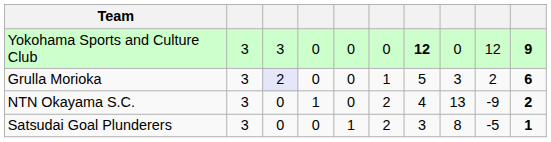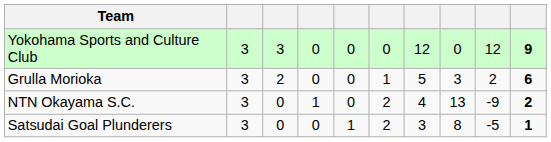(422, 48) bold -> (422, 48) normal
(280, 79) lavender background -> (280, 79) no background
